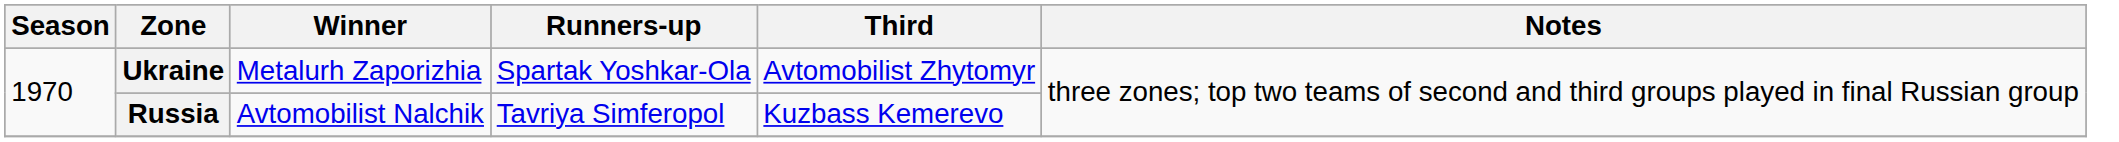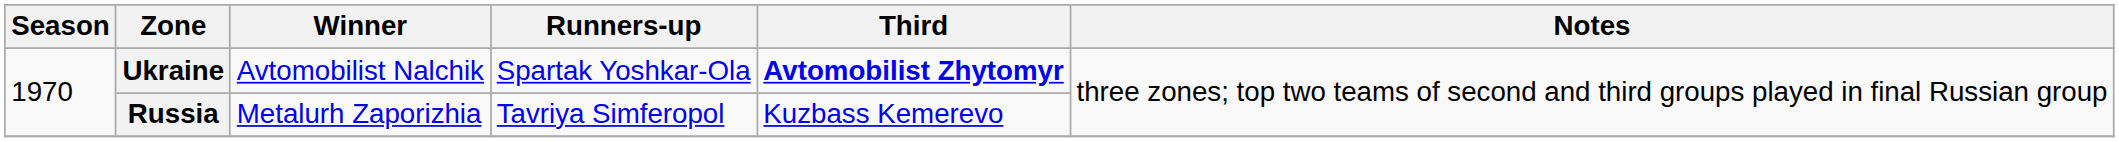(359, 70) Metalurh Zaporizhia -> (360, 70) Avtomobilist Nalchik
(899, 70) normal -> (914, 70) bold
(360, 114) Avtomobilist Nalchik -> (359, 114) Metalurh Zaporizhia
